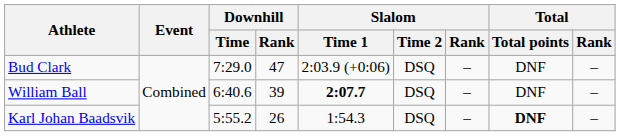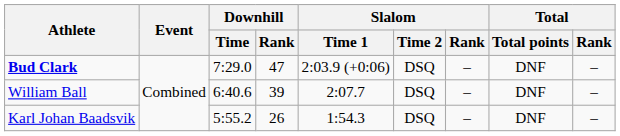(40, 67) normal -> (43, 67) bold
(346, 93) bold -> (346, 93) normal
(531, 118) bold -> (531, 118) normal
